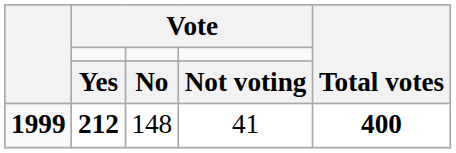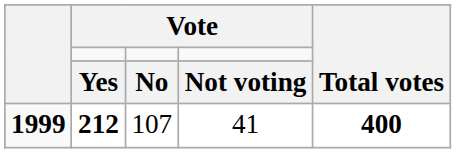(152, 124) 148 -> (152, 124) 107
